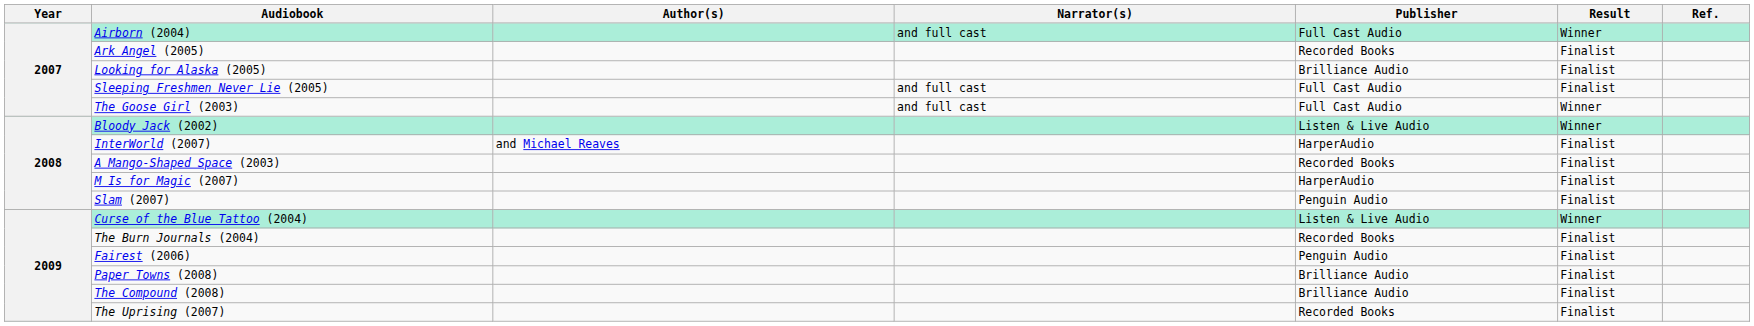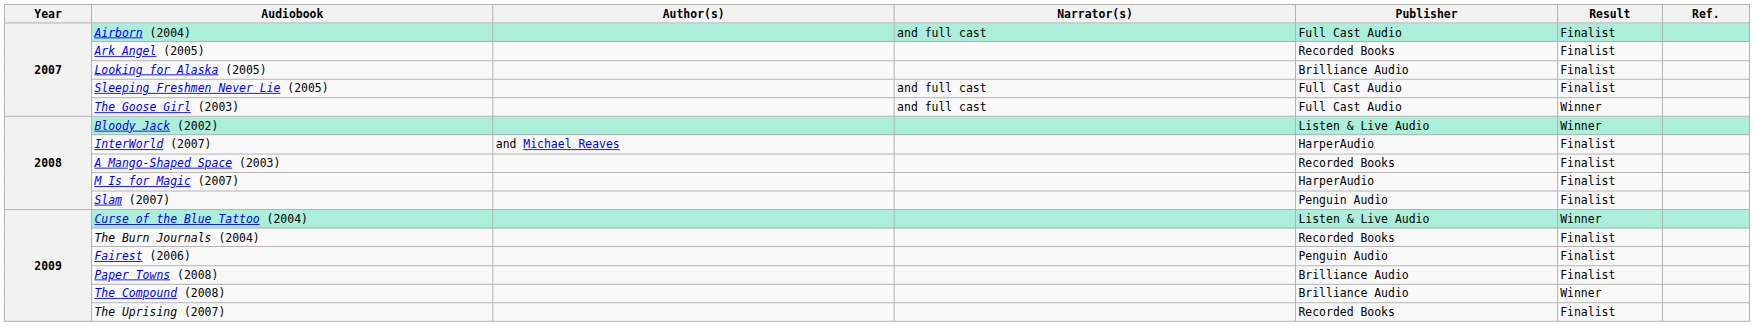(1581, 32) Winner -> (1588, 32) Finalist
(1588, 293) Finalist -> (1581, 293) Winner
